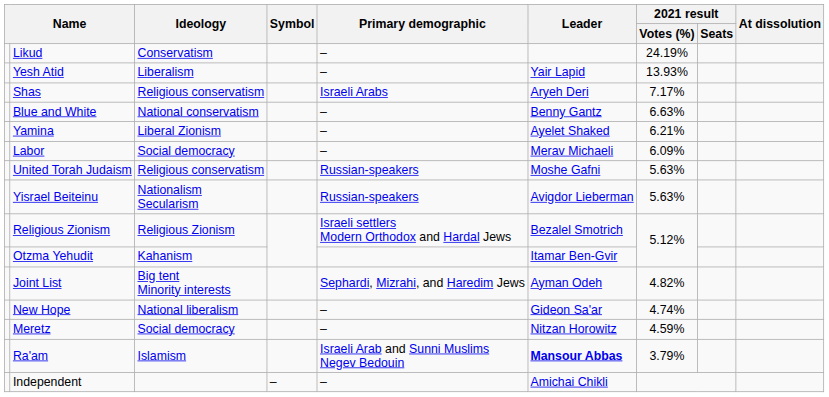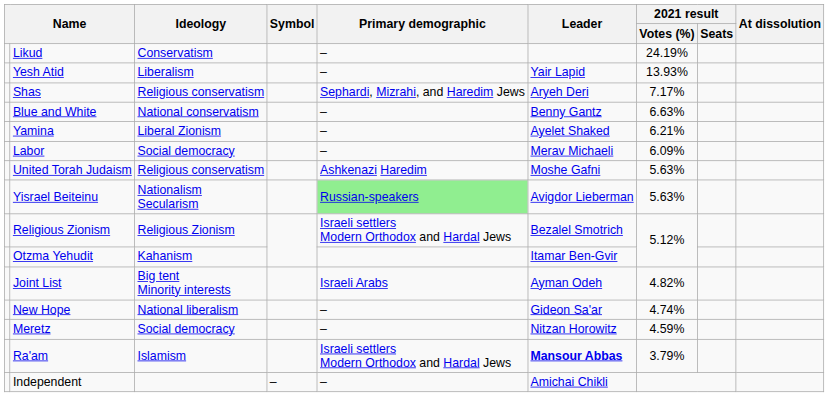(354, 92) Israeli Arabs -> (422, 92) Sephardi, Mizrahi, and Haredim Jews
(369, 170) Russian-speakers -> (373, 170) Ashkenazi Haredim
(369, 197) no background -> (369, 197) lightgreen background
(422, 283) Sephardi, Mizrahi, and Haredim Jews -> (354, 283) Israeli Arabs
(405, 355) Israeli Arab and Sunni Muslims Negev Bedouin -> (416, 355) Israeli settlers Modern Orthodox and Hardal Jews
